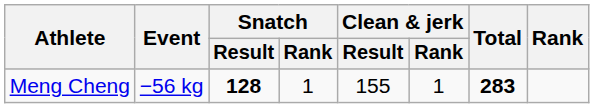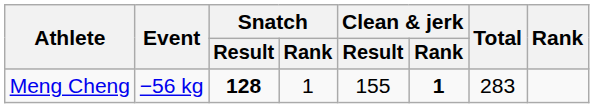(439, 86) normal -> (439, 86) bold
(498, 86) bold -> (498, 86) normal
